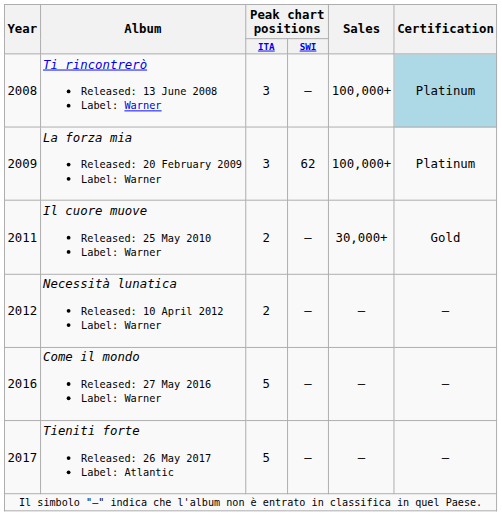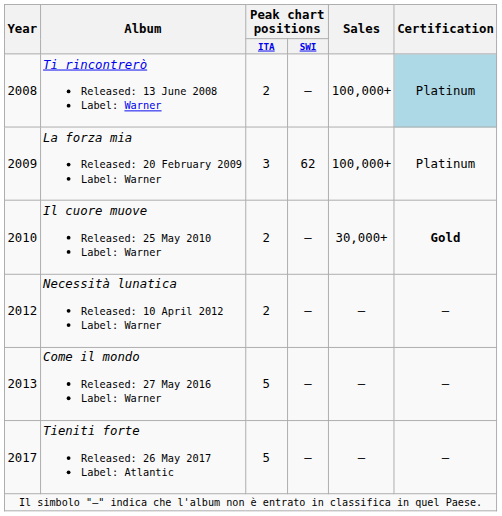(266, 91) 3 -> (266, 91) 2
(22, 237) 2011 -> (22, 237) 2010
(445, 237) normal -> (445, 237) bold
(22, 384) 2016 -> (22, 384) 2013
